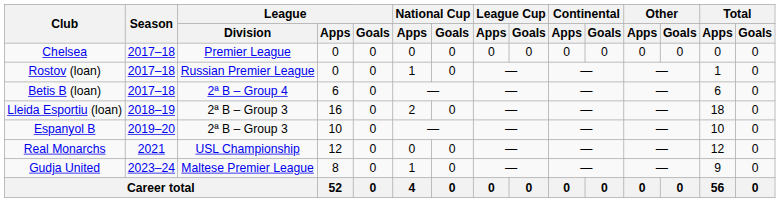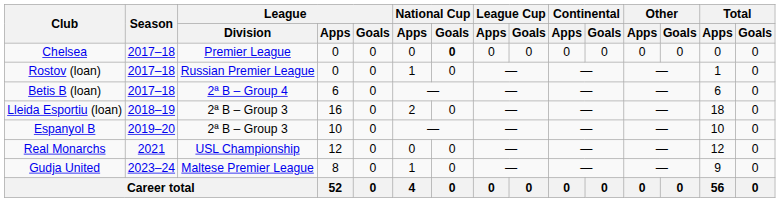(452, 52) normal -> (452, 52) bold
